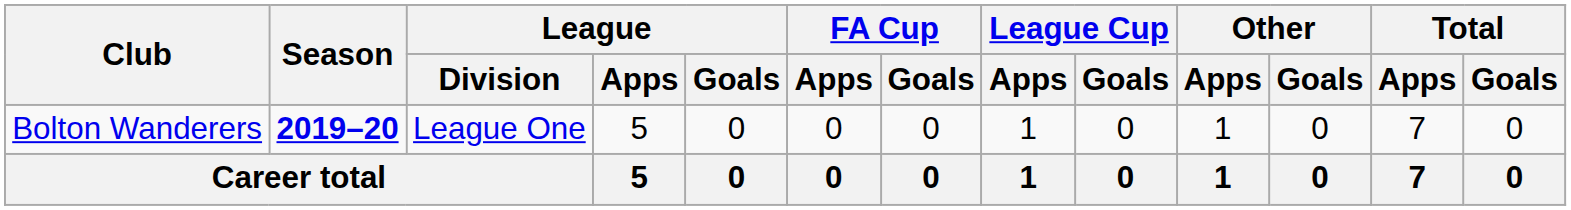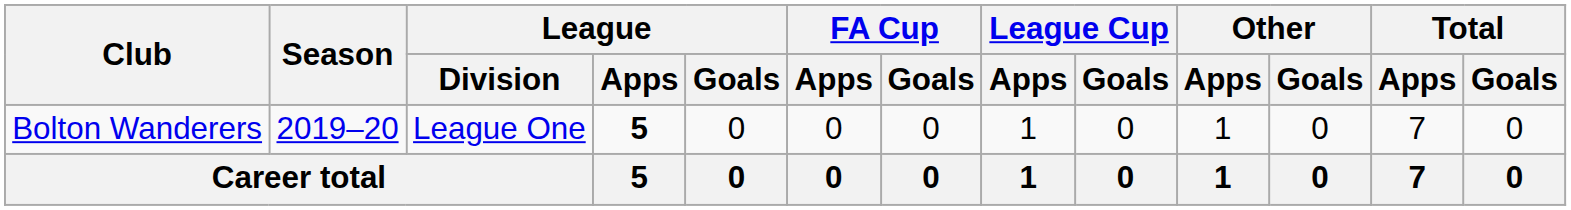(338, 128) bold -> (338, 128) normal
(639, 128) normal -> (639, 128) bold
